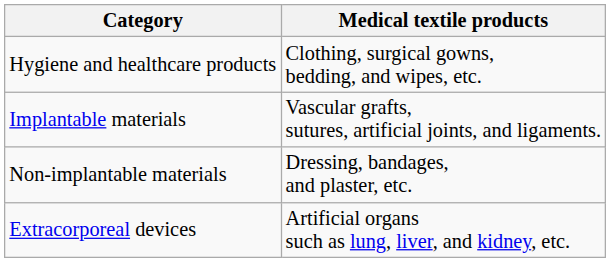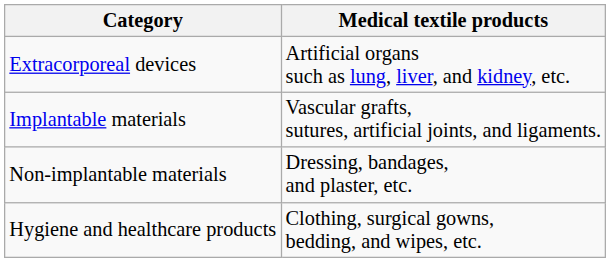rows swapped: (103, 229) <-> (143, 64)
